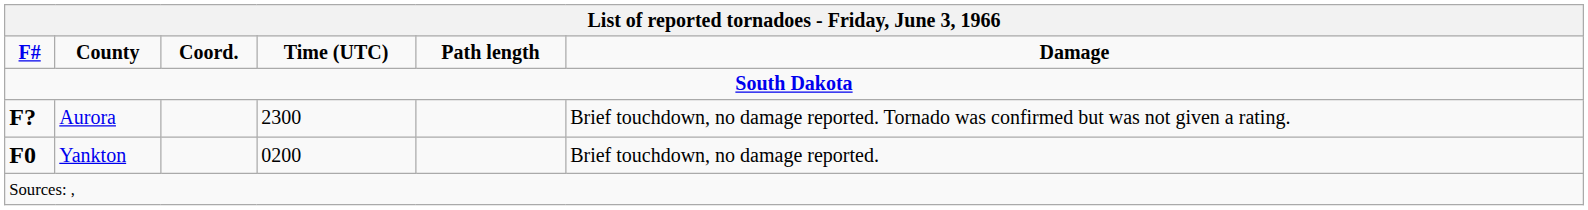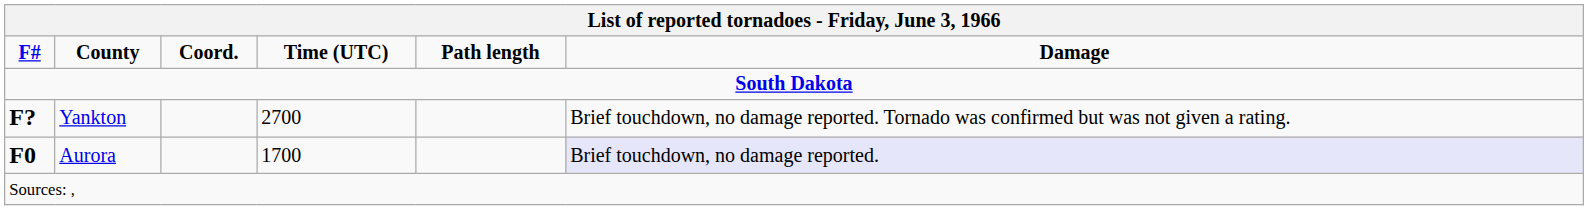(88, 118) Aurora -> (93, 118) Yankton
(281, 118) 2300 -> (281, 118) 2700
(93, 154) Yankton -> (88, 154) Aurora
(281, 154) 0200 -> (281, 154) 1700
(725, 154) no background -> (725, 154) lavender background
